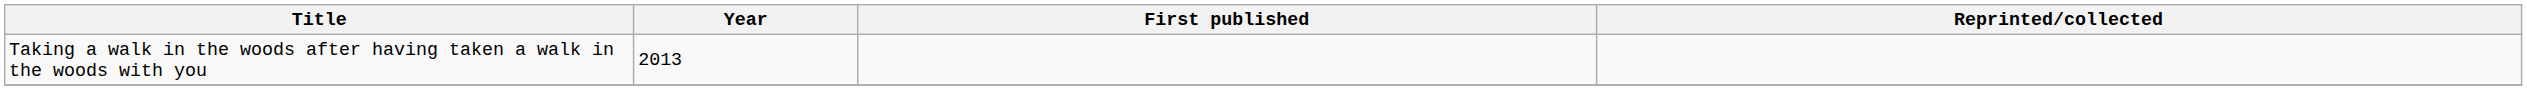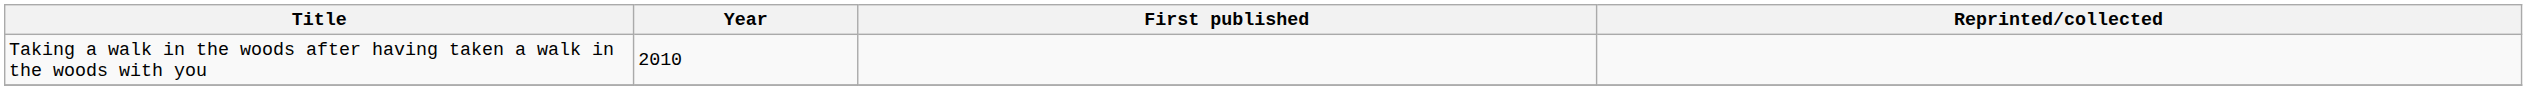(660, 60) 2013 -> (660, 60) 2010
